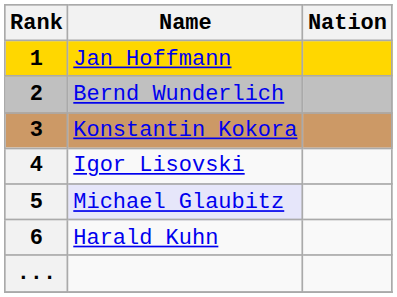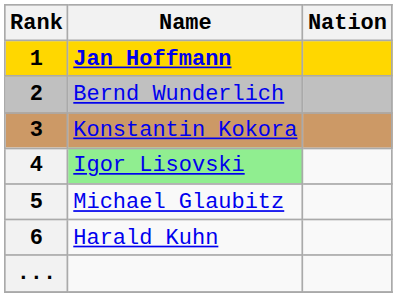(152, 59) normal -> (152, 59) bold
(159, 166) no background -> (159, 166) lightgreen background
(179, 202) lavender background -> (179, 202) no background
